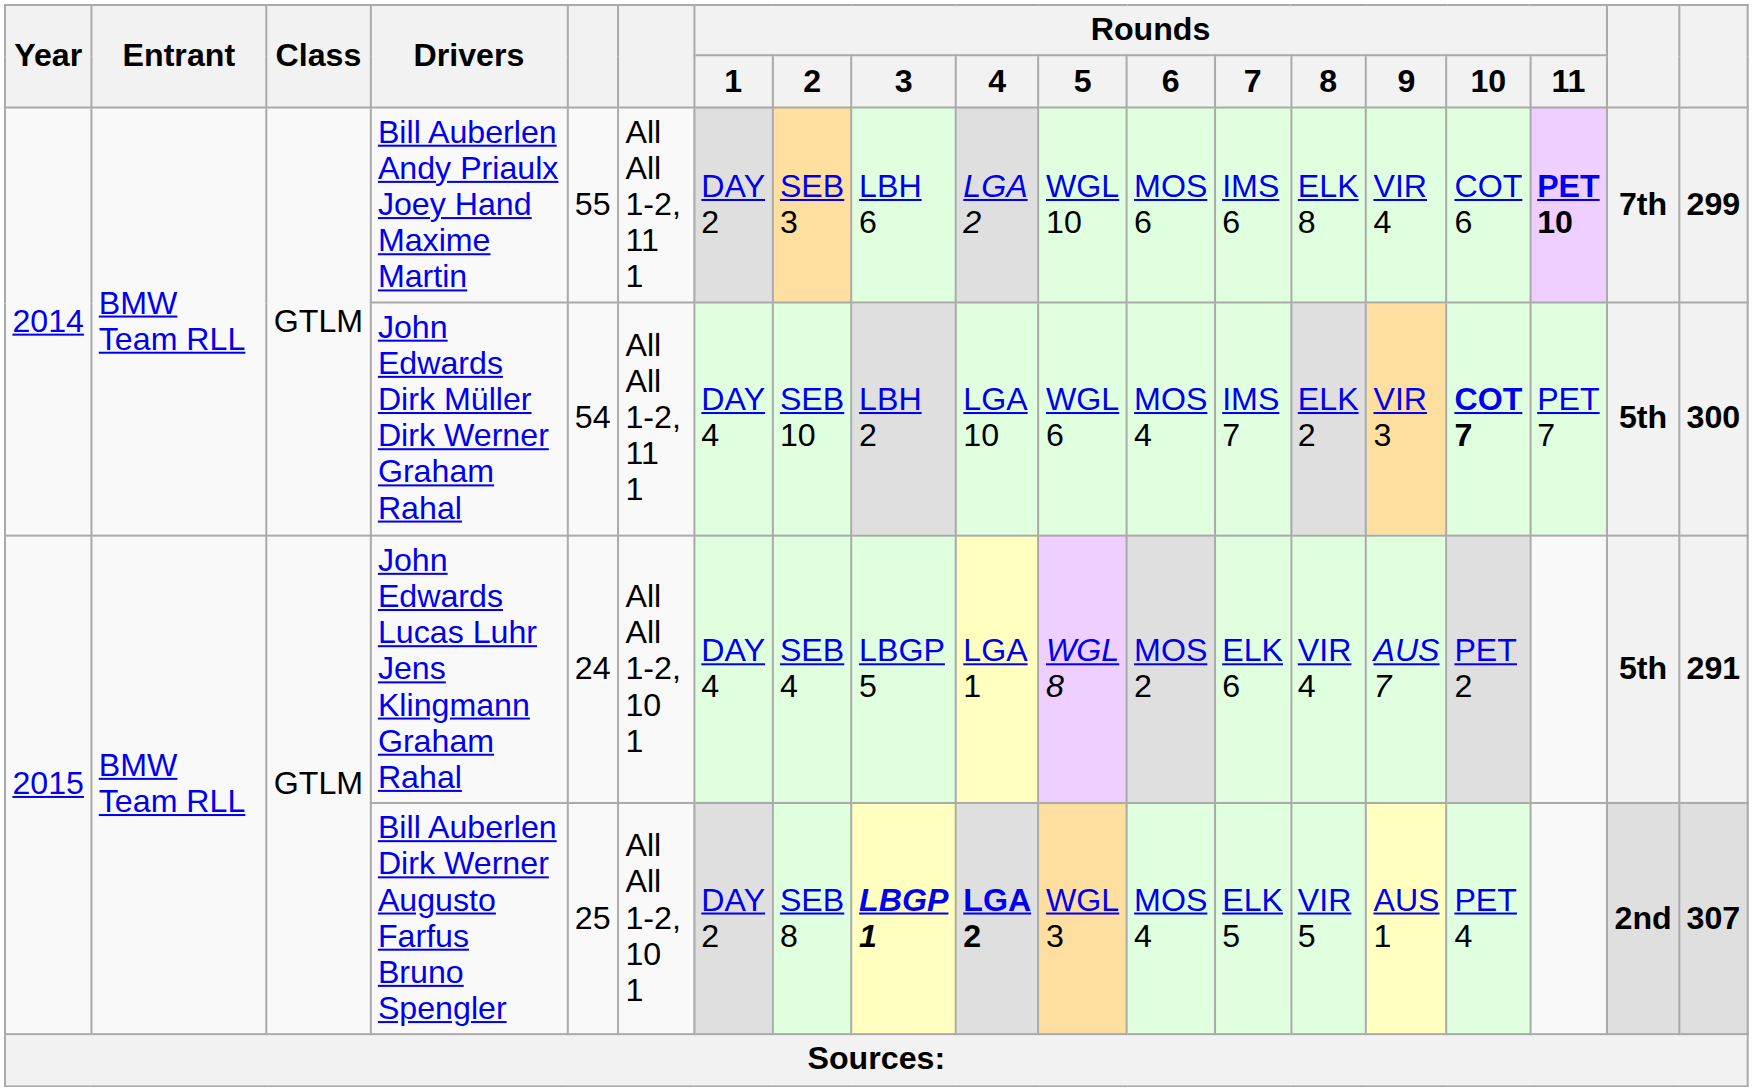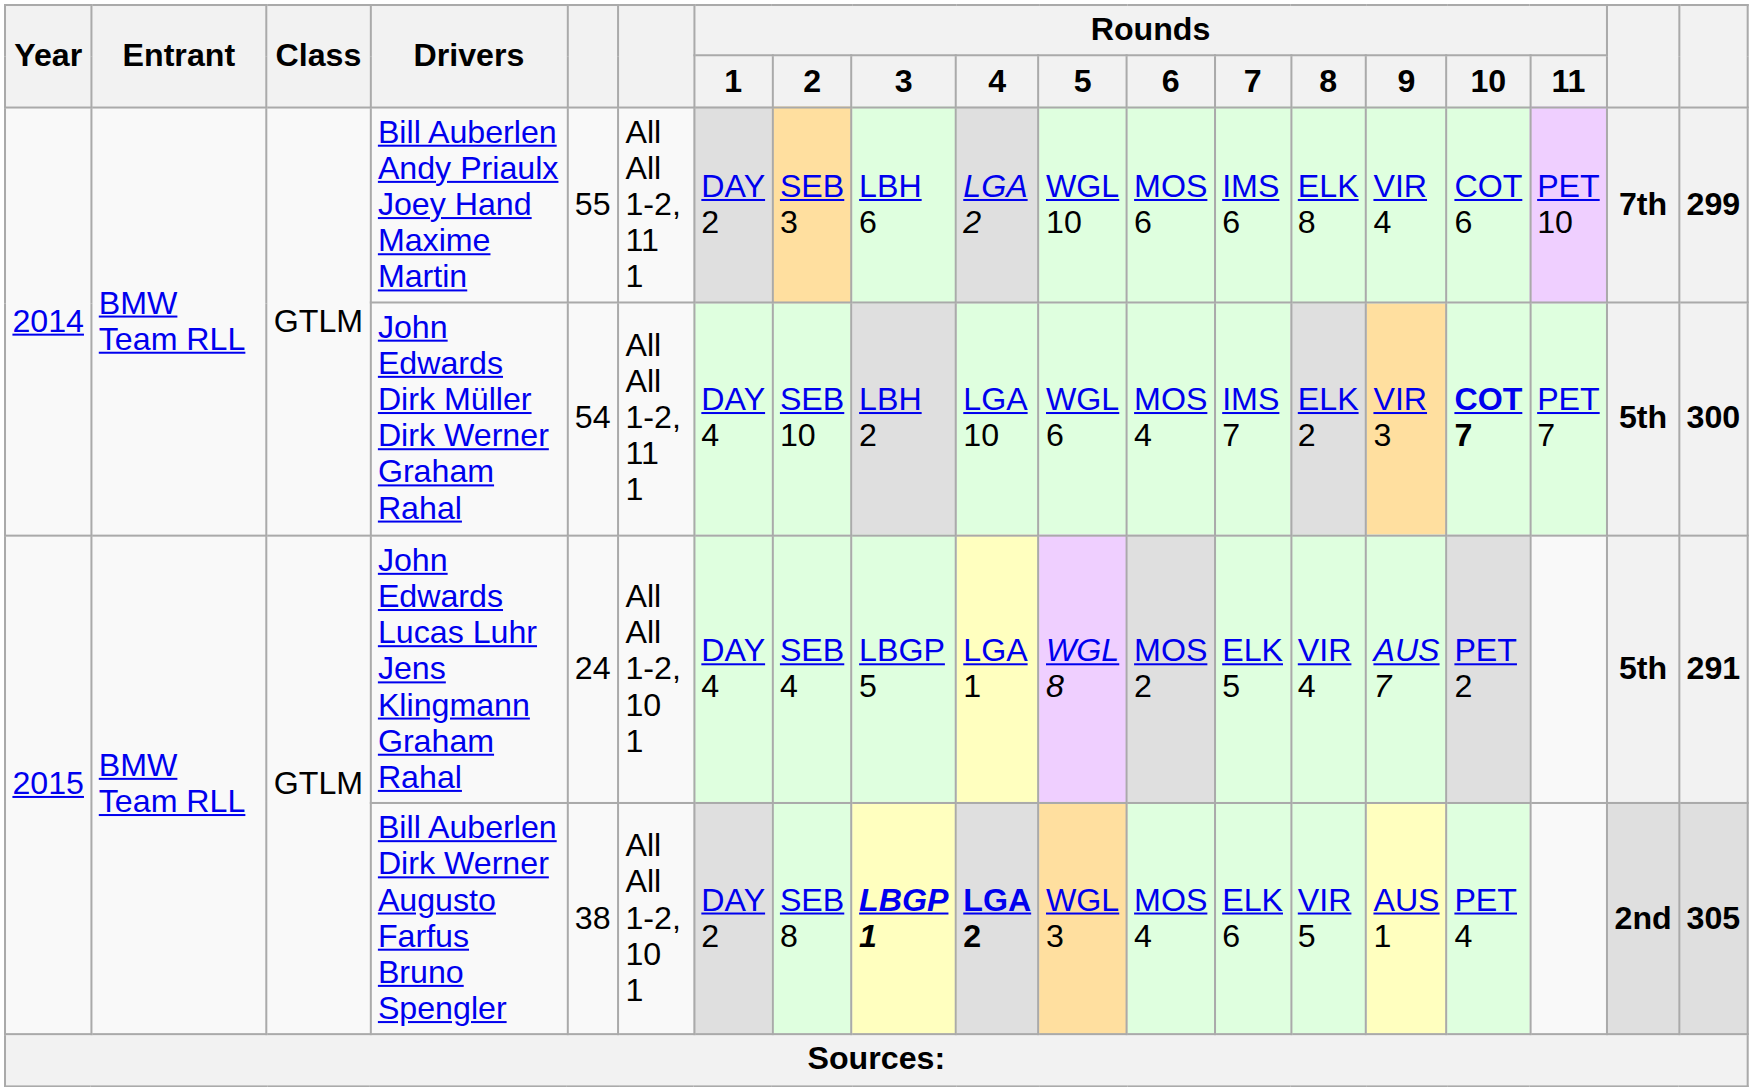(1568, 204) bold -> (1568, 204) normal
(1253, 668) ELK 6 -> (1253, 668) ELK 5
(593, 918) 25 -> (593, 918) 38
(1253, 918) ELK 5 -> (1253, 918) ELK 6
(1713, 918) 307 -> (1713, 918) 305
